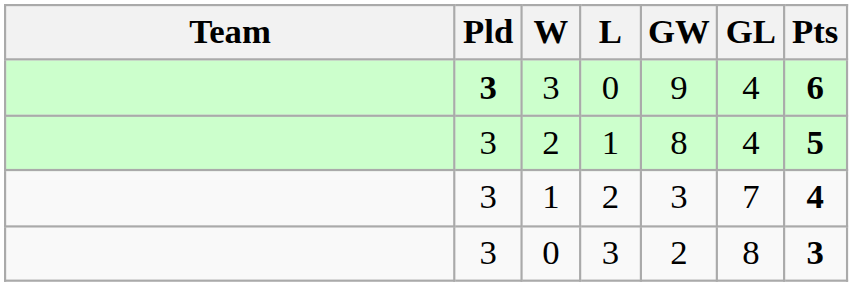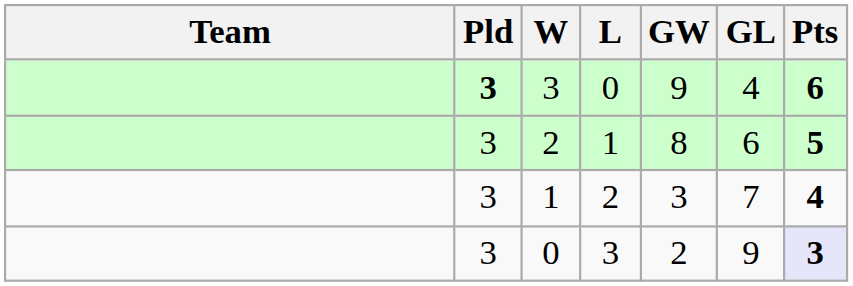(751, 142) 4 -> (751, 142) 6
(751, 252) 8 -> (751, 252) 9
(815, 252) no background -> (815, 252) lavender background
